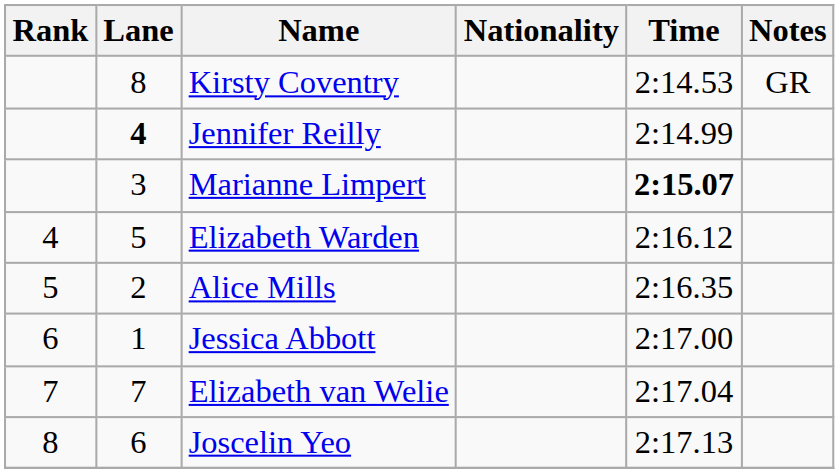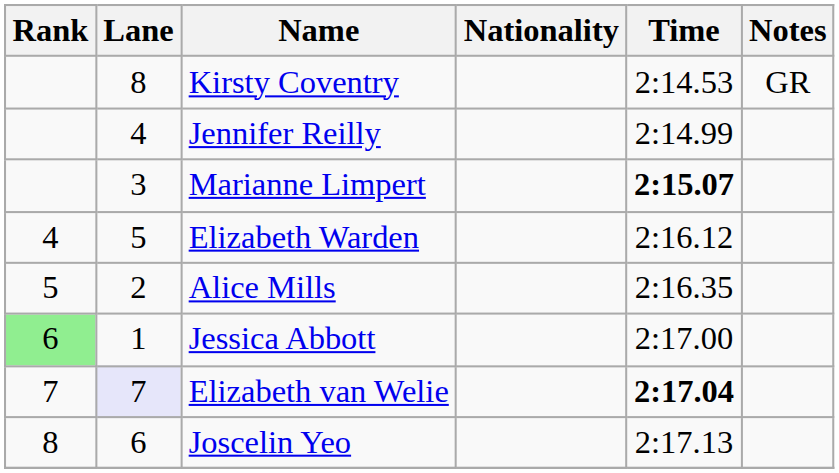(138, 133) bold -> (138, 133) normal
(50, 339) no background -> (50, 339) lightgreen background
(138, 390) no background -> (138, 390) lavender background
(684, 390) normal -> (684, 390) bold
